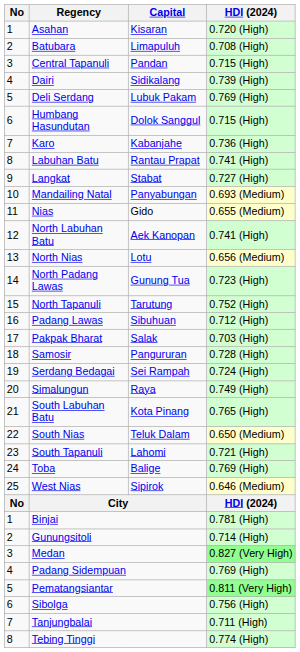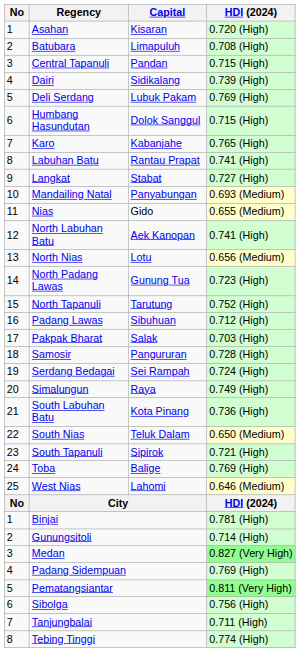(239, 144) 0.736 (High) -> (239, 144) 0.765 (High)
(239, 412) 0.765 (High) -> (239, 412) 0.736 (High)
(148, 452) Lahomi -> (147, 452) Sipirok
(147, 486) Sipirok -> (148, 486) Lahomi
